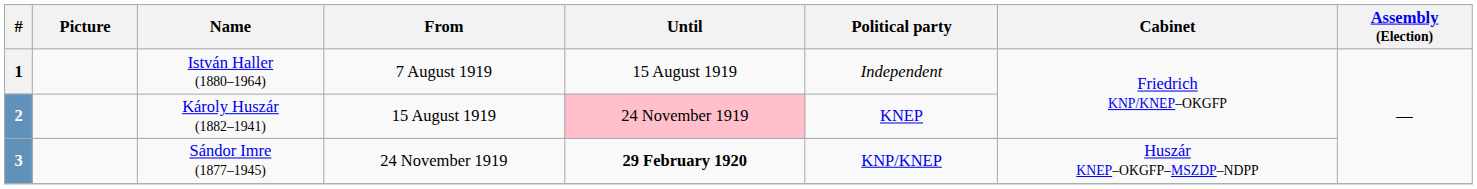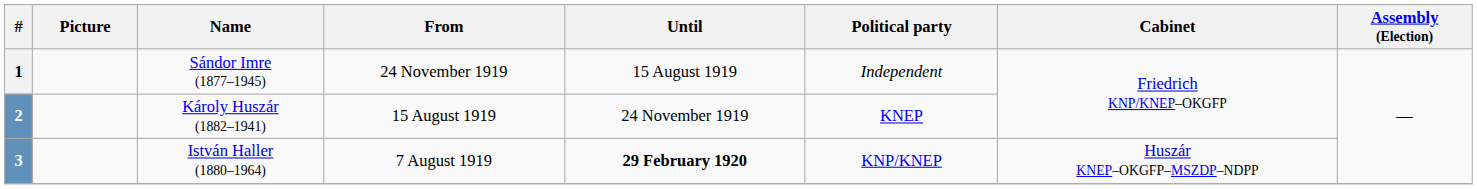(230, 71) István Haller (1880–1964) -> (230, 71) Sándor Imre (1877–1945)
(444, 71) 7 August 1919 -> (444, 71) 24 November 1919
(685, 116) pink background -> (685, 116) no background
(230, 160) Sándor Imre (1877–1945) -> (230, 160) István Haller (1880–1964)
(444, 160) 24 November 1919 -> (444, 160) 7 August 1919
